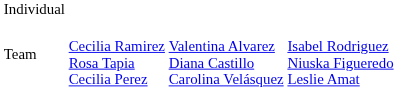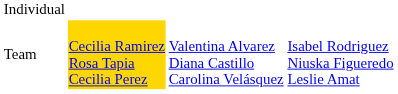(117, 63) no background -> (117, 63) gold background
